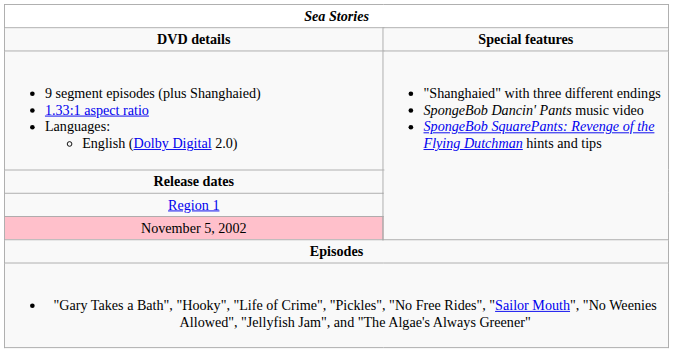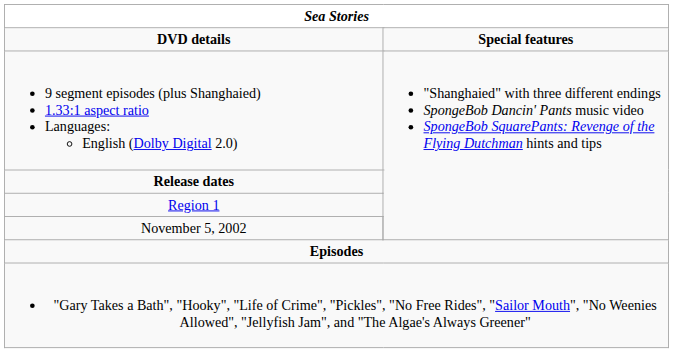(194, 228) pink background -> (194, 228) no background
